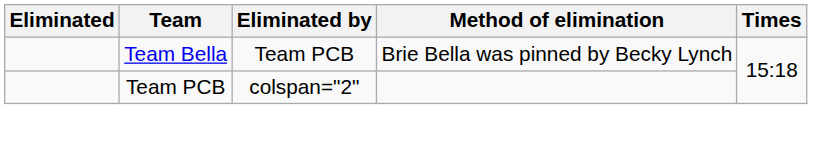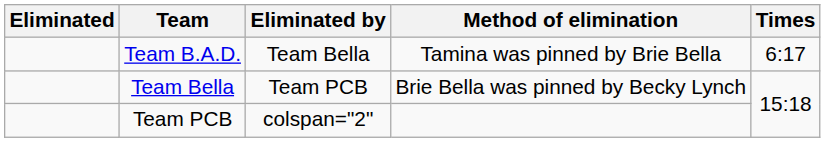+ row: (183, 53)
